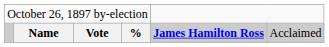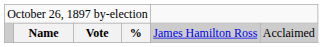(209, 33) bold -> (205, 33) normal
